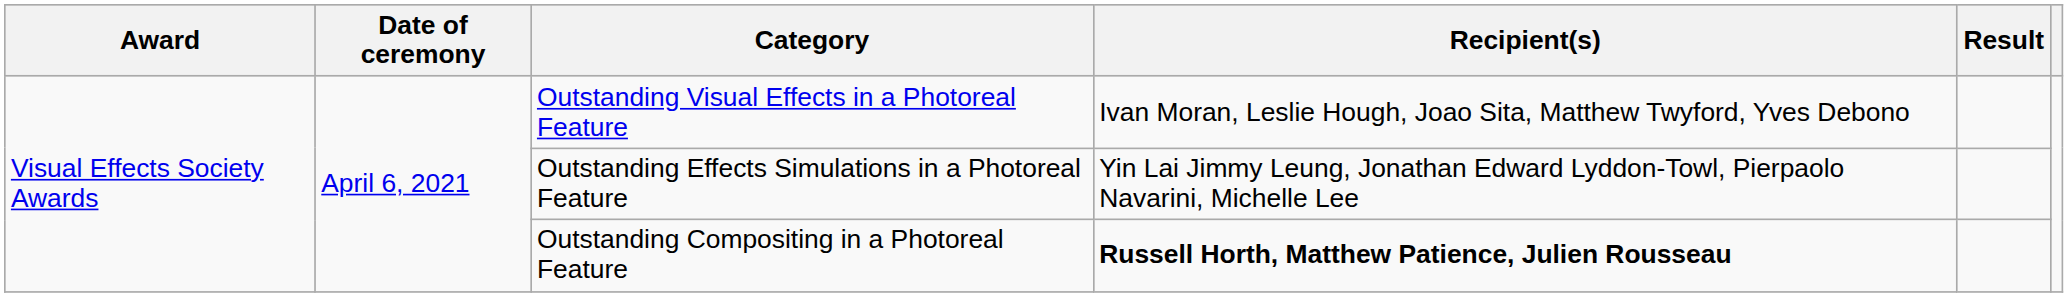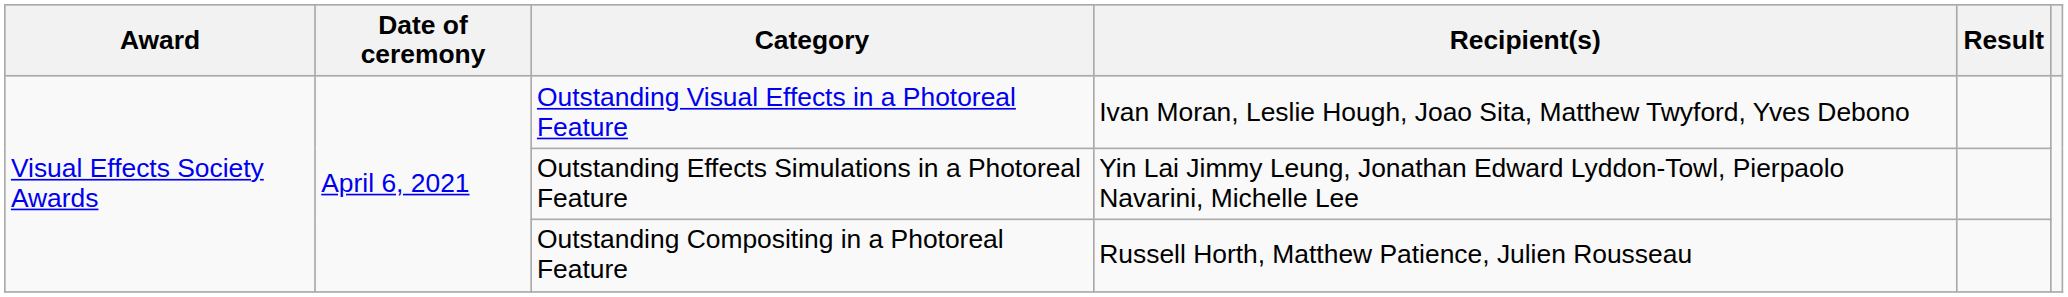(1415, 254) bold -> (1396, 254) normal
